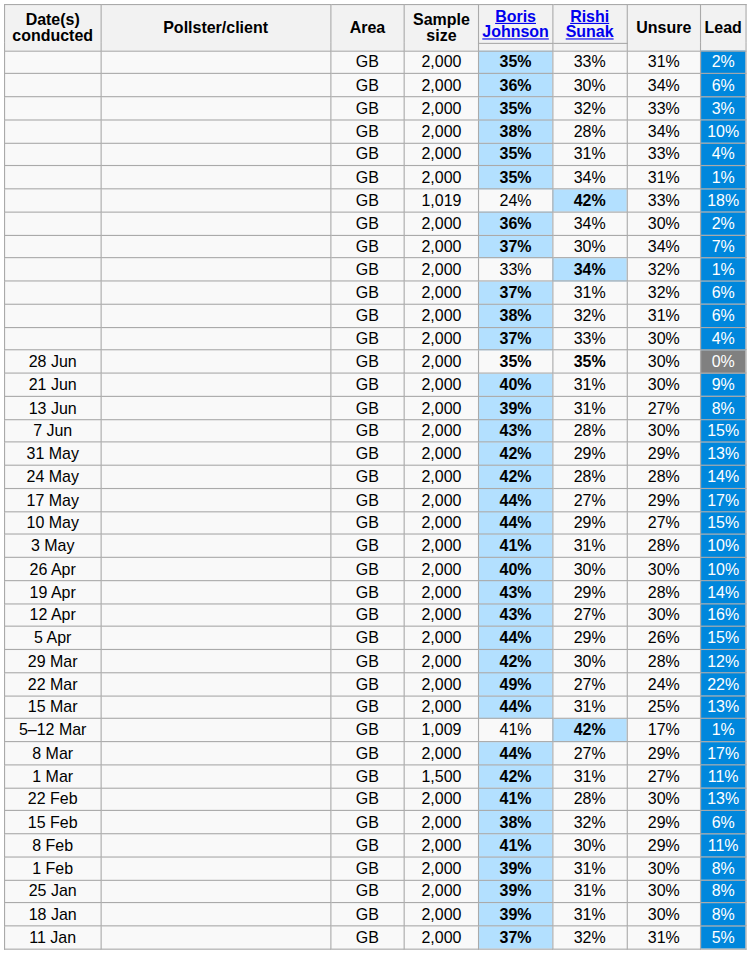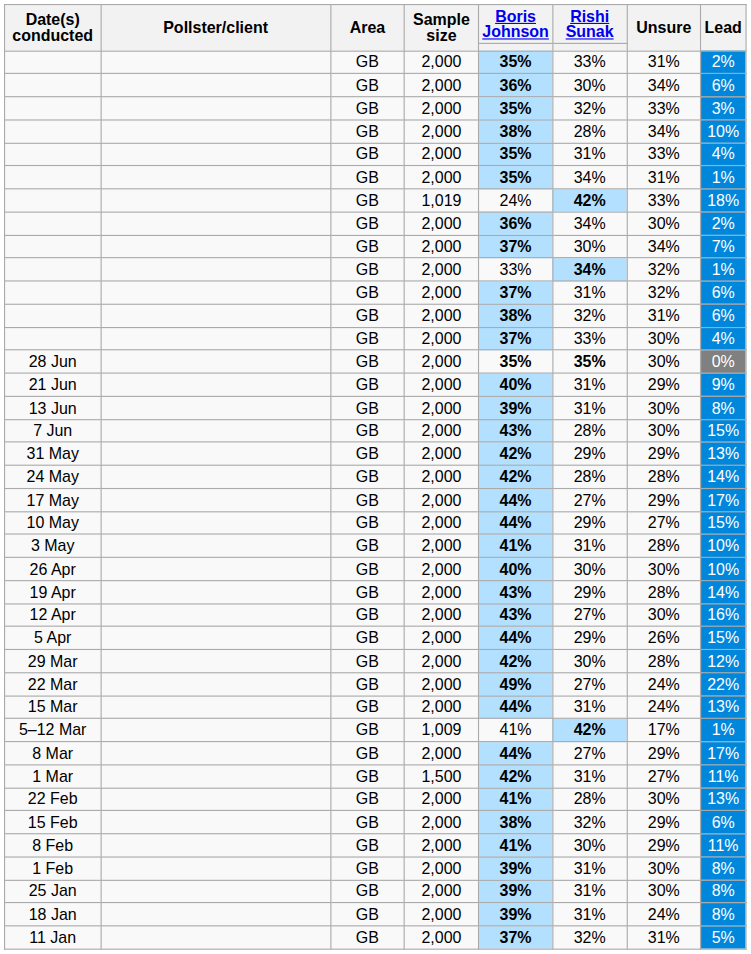(664, 385) 30% -> (664, 385) 29%
(664, 408) 27% -> (664, 408) 30%
(664, 707) 25% -> (664, 707) 24%
(664, 915) 30% -> (664, 915) 24%
